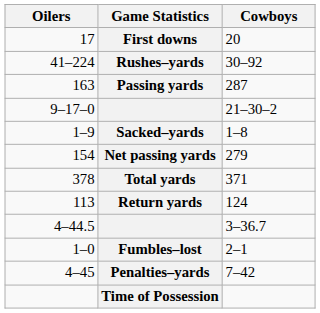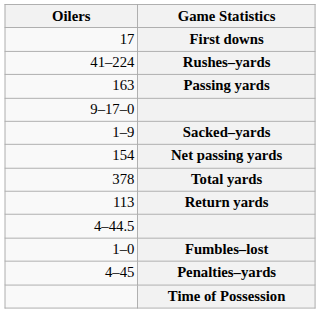- column: (269, 16)
